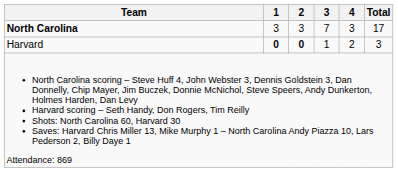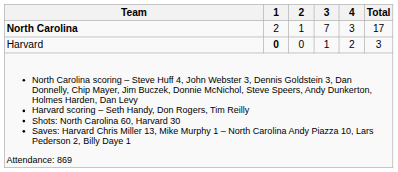(276, 28) 3 -> (276, 28) 2
(301, 28) 3 -> (301, 28) 1
(301, 45) bold -> (301, 45) normal
